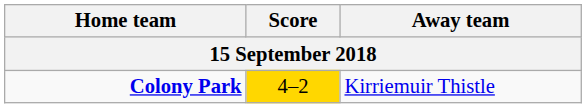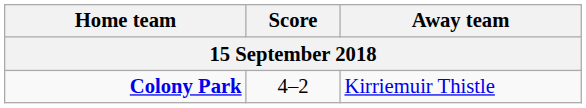(293, 86) gold background -> (293, 86) no background
